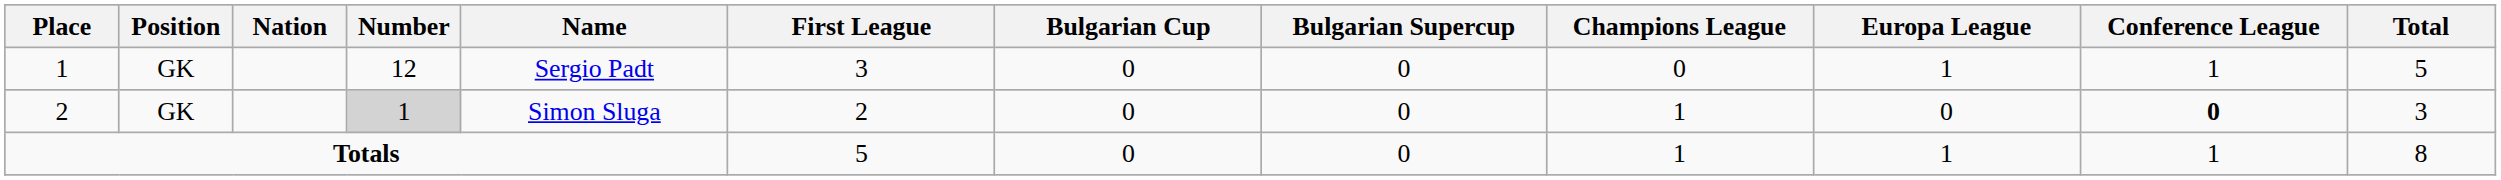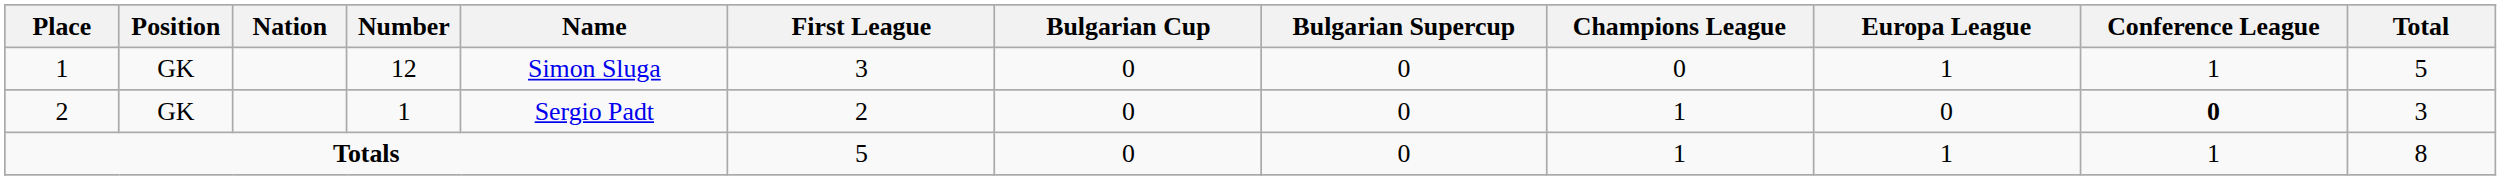(594, 68) Sergio Padt -> (594, 68) Simon Sluga
(404, 111) lightgrey background -> (404, 111) no background
(594, 111) Simon Sluga -> (594, 111) Sergio Padt
